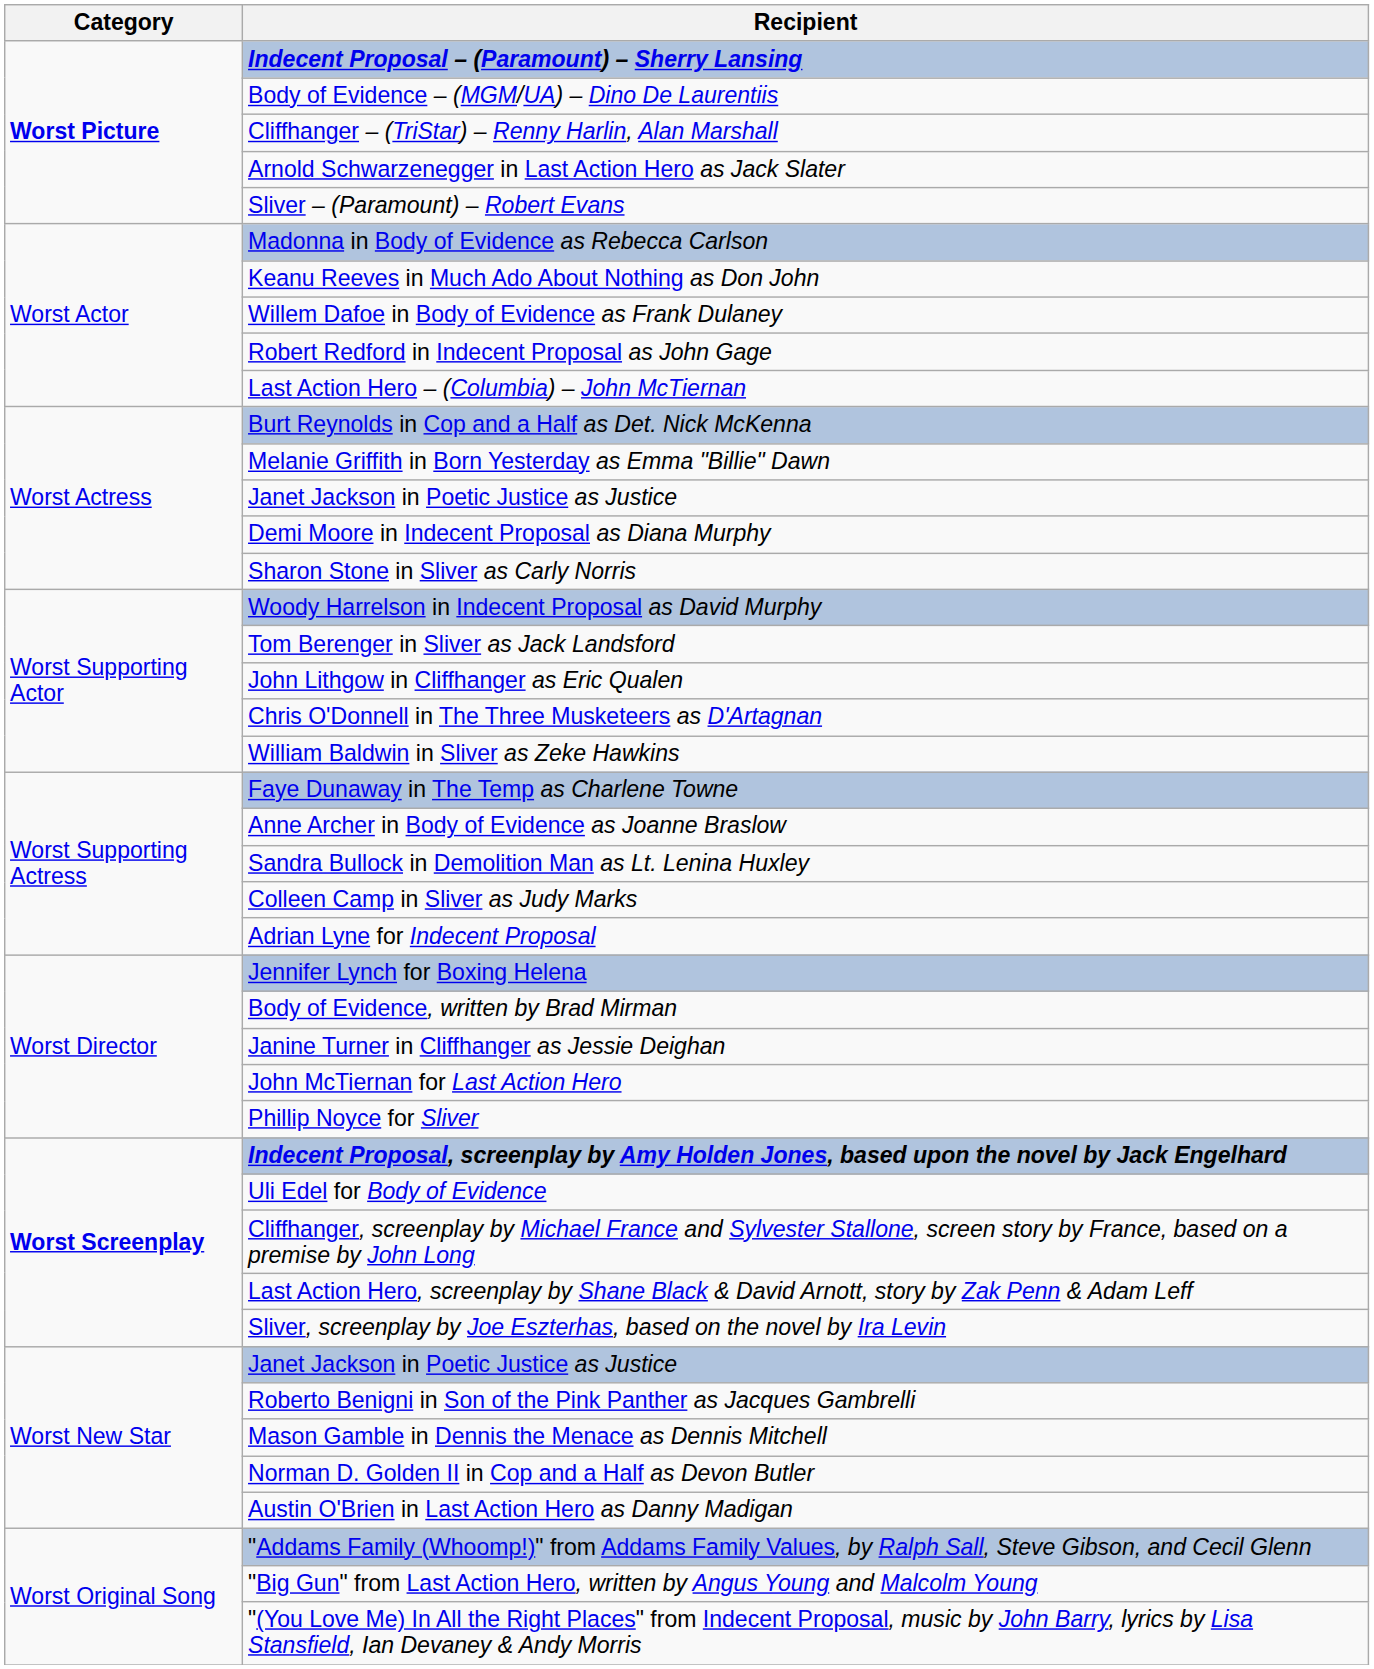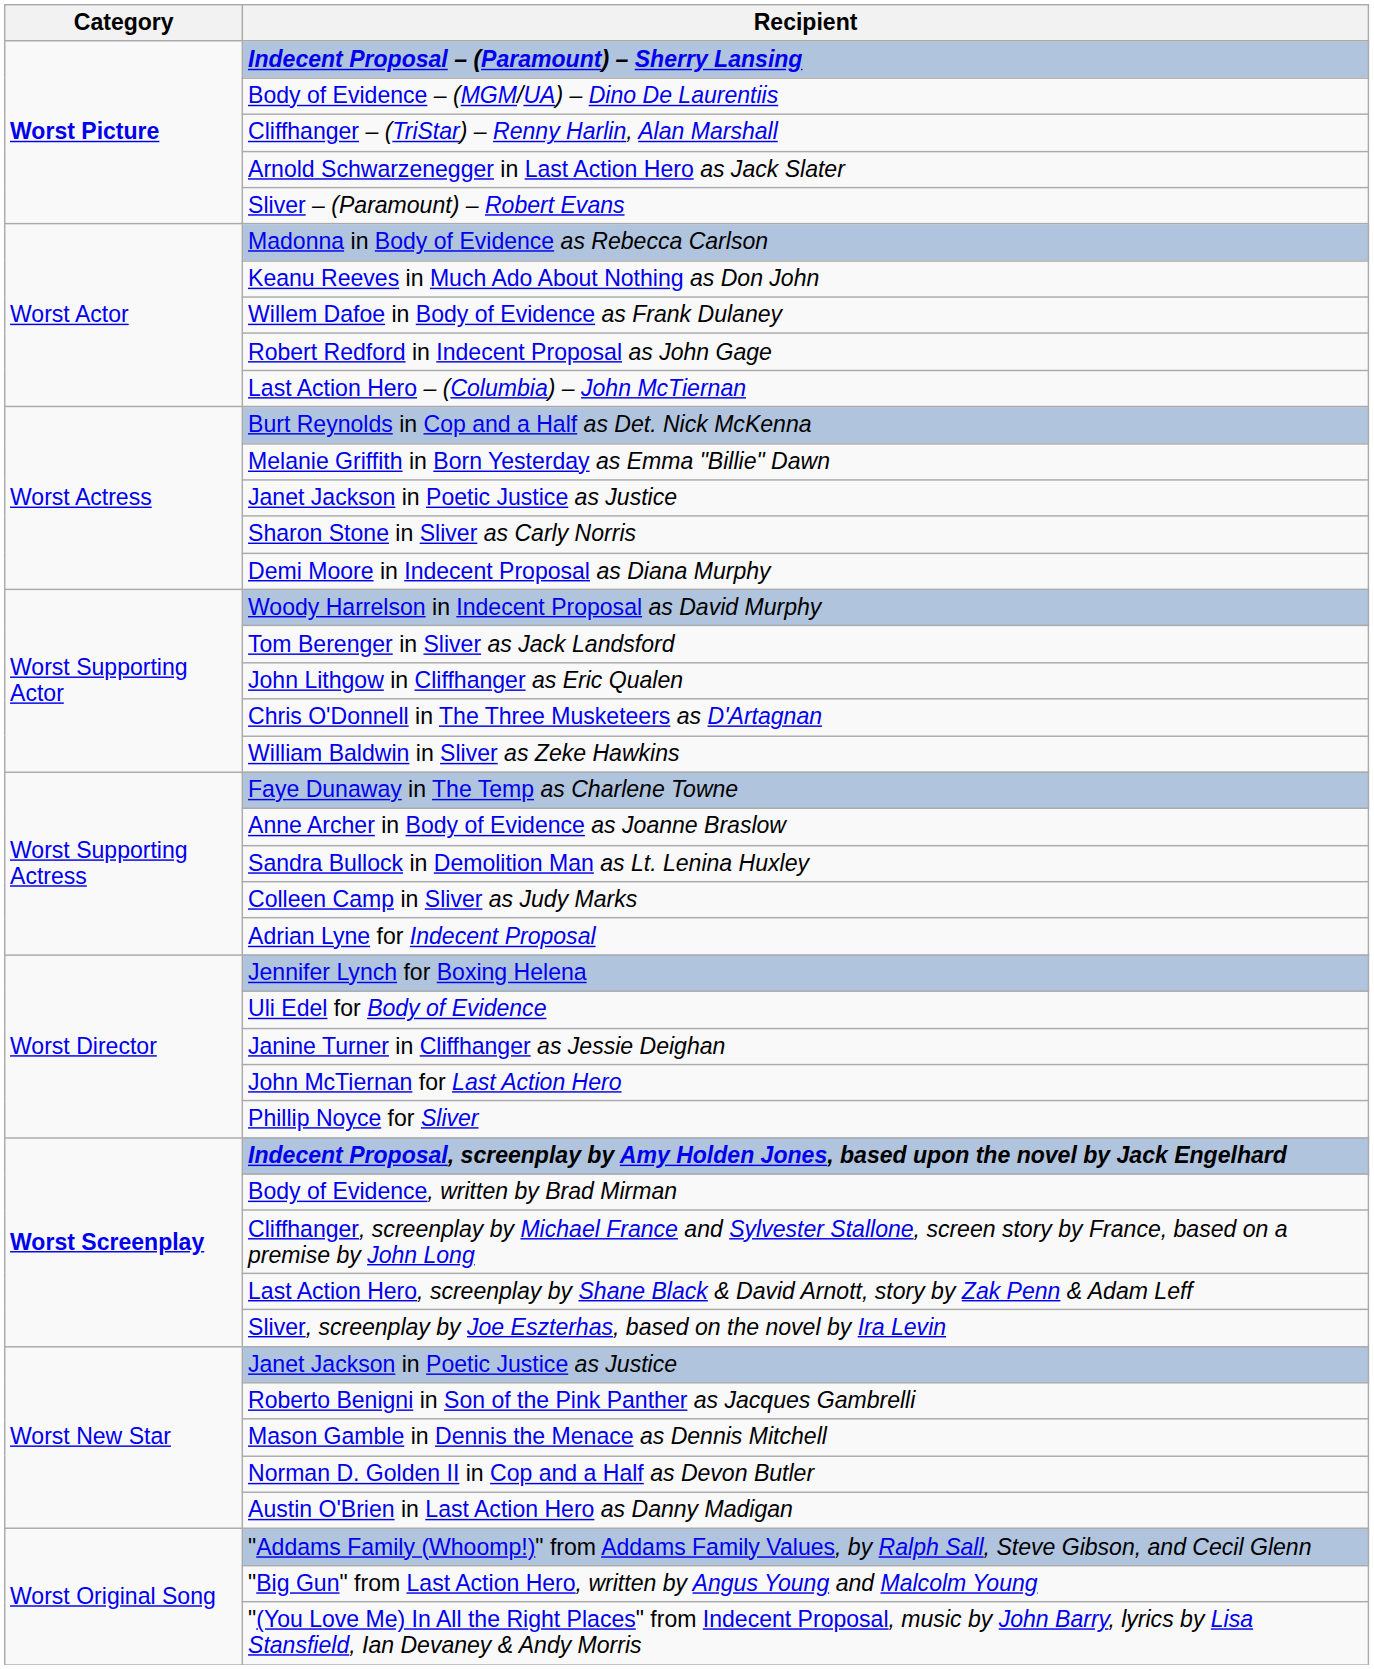(509, 534) Demi Moore in Indecent Proposal as Diana Murphy -> (442, 534) Sharon Stone in Sliver as Carly Norris
(442, 570) Sharon Stone in Sliver as Carly Norris -> (509, 570) Demi Moore in Indecent Proposal as Diana Murphy
(463, 1009) Body of Evidence, written by Brad Mirman -> (397, 1009) Uli Edel for Body of Evidence
(397, 1192) Uli Edel for Body of Evidence -> (463, 1192) Body of Evidence, written by Brad Mirman
